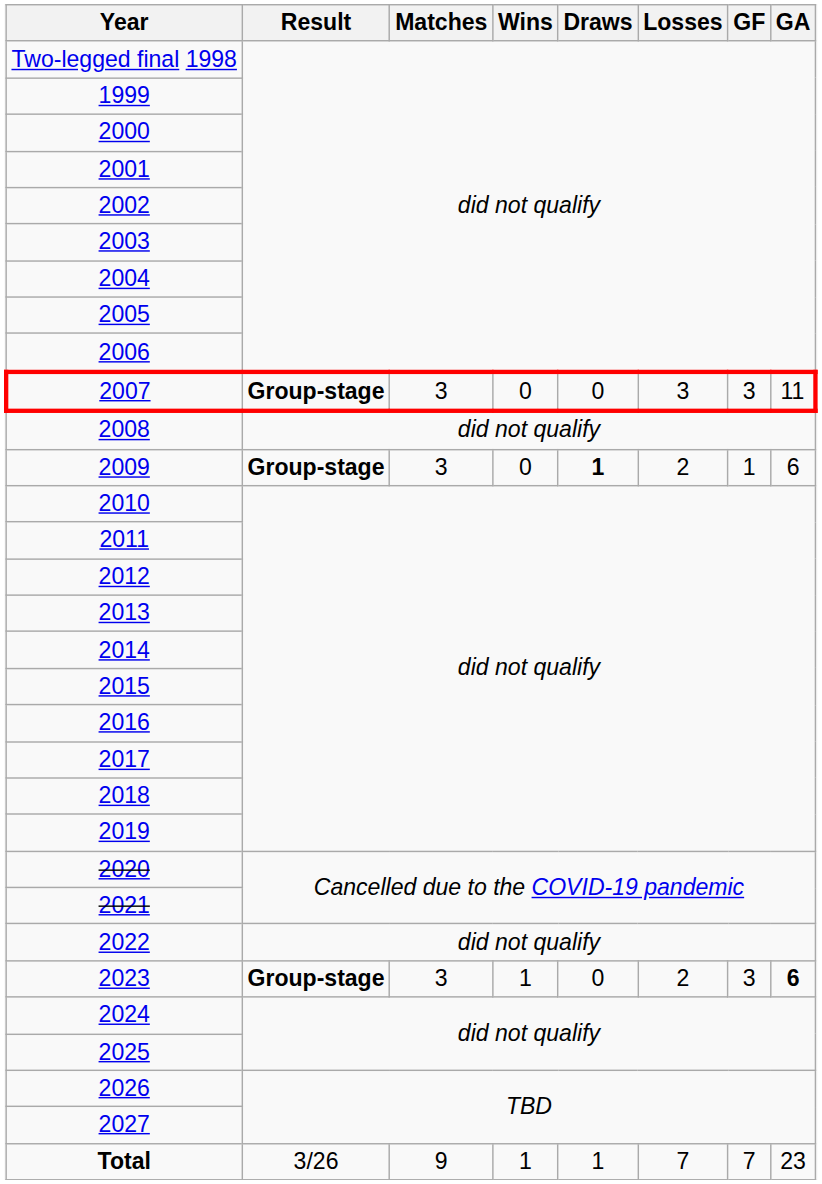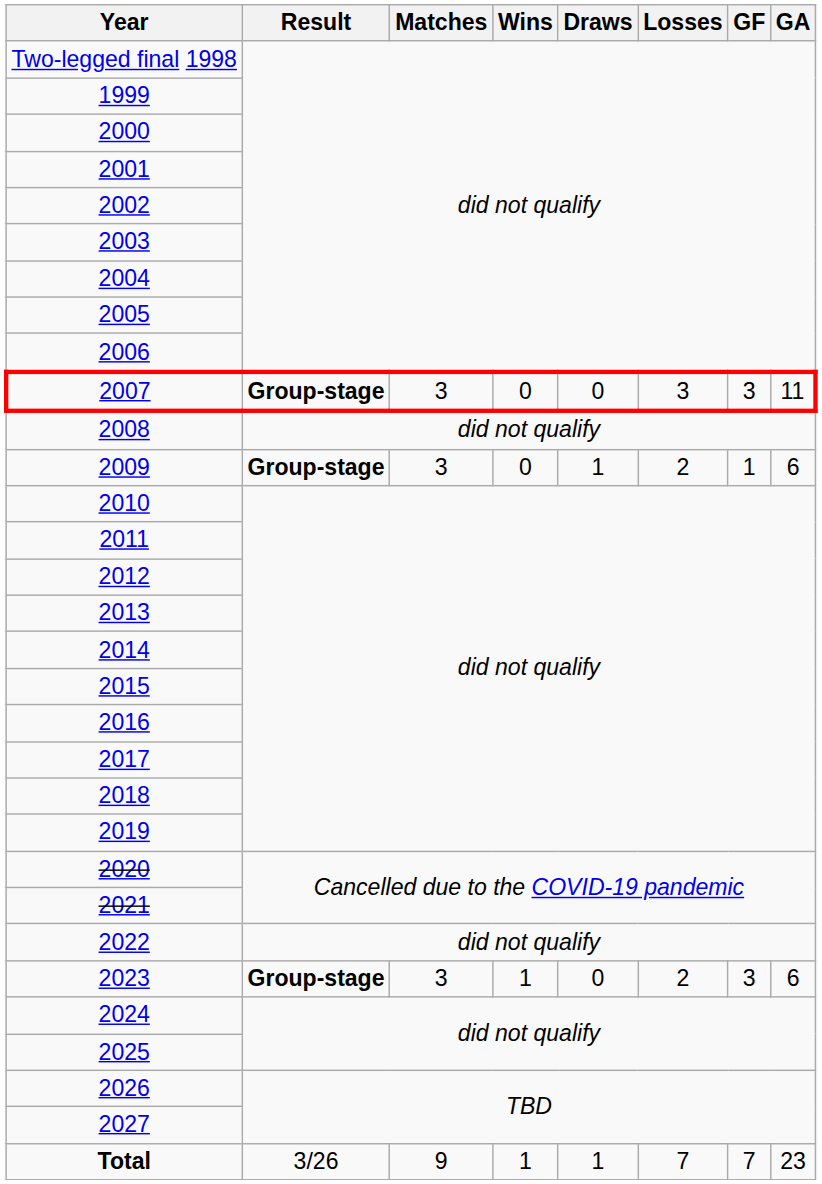(598, 467) bold -> (598, 467) normal
(793, 978) bold -> (793, 978) normal
